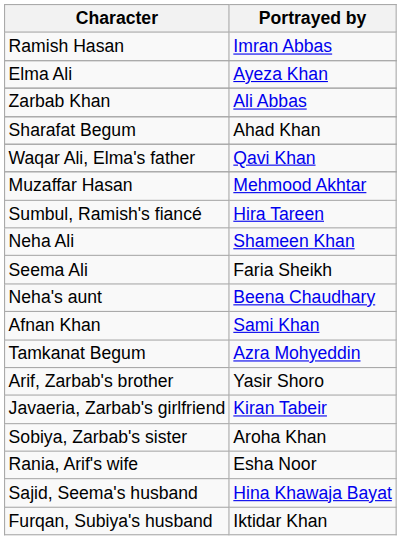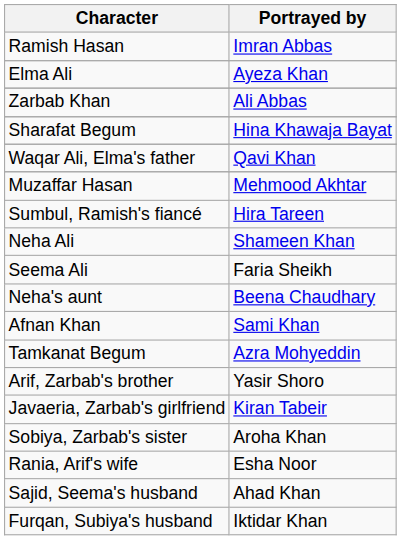(277, 130) Ahad Khan -> (313, 130) Hina Khawaja Bayat
(313, 492) Hina Khawaja Bayat -> (277, 492) Ahad Khan
